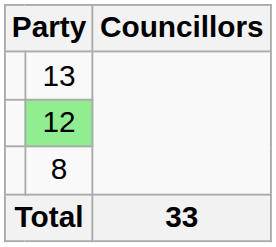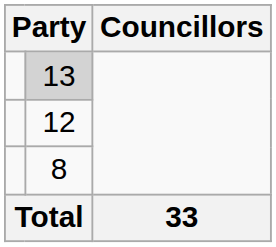(59, 75) no background -> (59, 75) lightgrey background
(59, 122) lightgreen background -> (59, 122) no background
